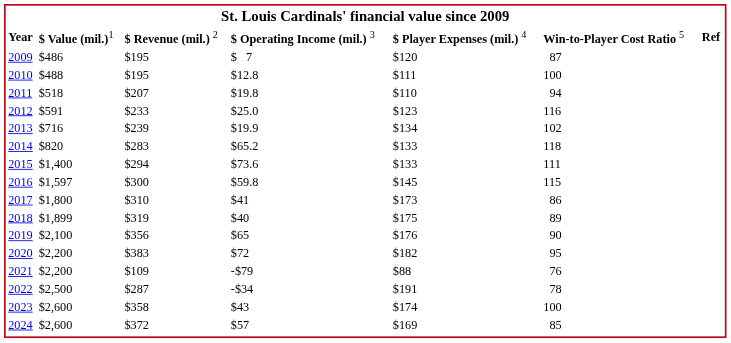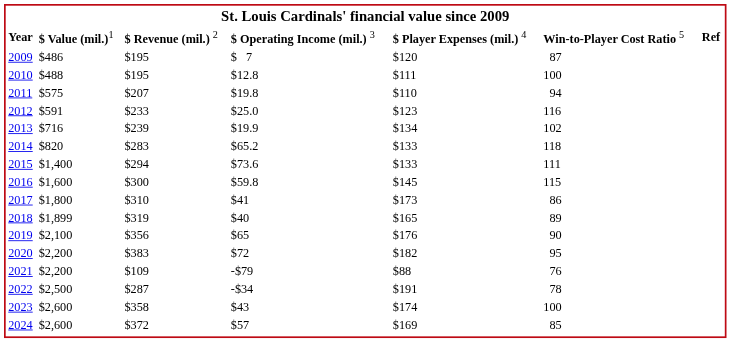(51, 92) $518 -> (51, 92) $575
(56, 181) $1,597 -> (56, 181) $1,600
(405, 217) $175 -> (405, 217) $165
